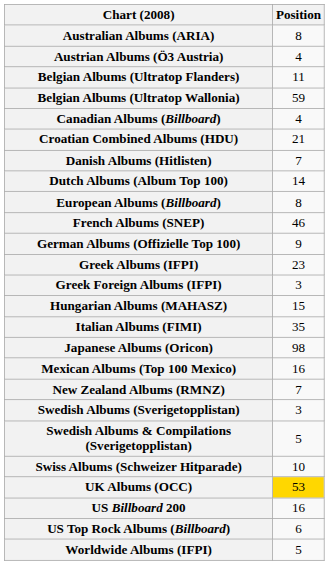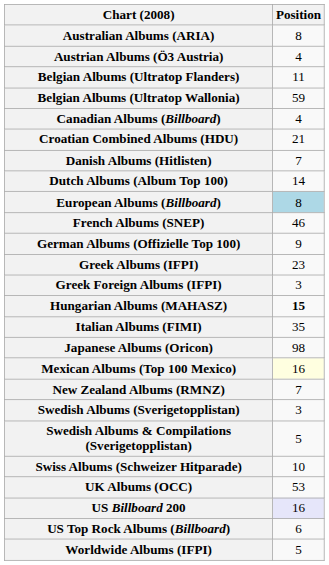(298, 202) no background -> (298, 202) lightblue background
(298, 306) normal -> (298, 306) bold
(298, 368) no background -> (298, 368) lightyellow background
(298, 487) gold background -> (298, 487) no background
(298, 508) no background -> (298, 508) lavender background
